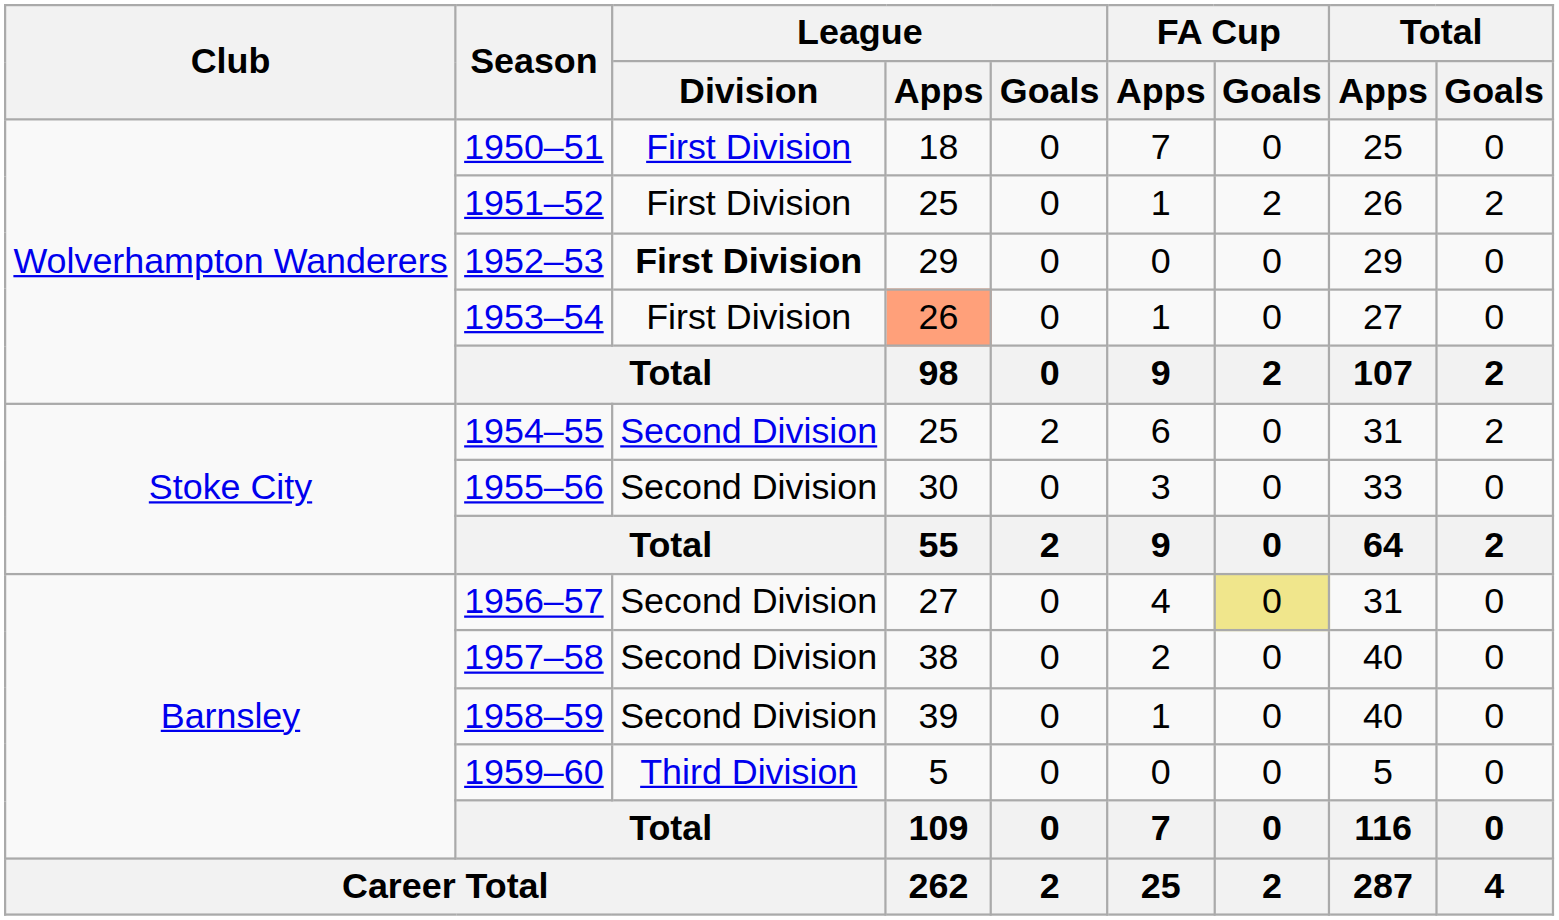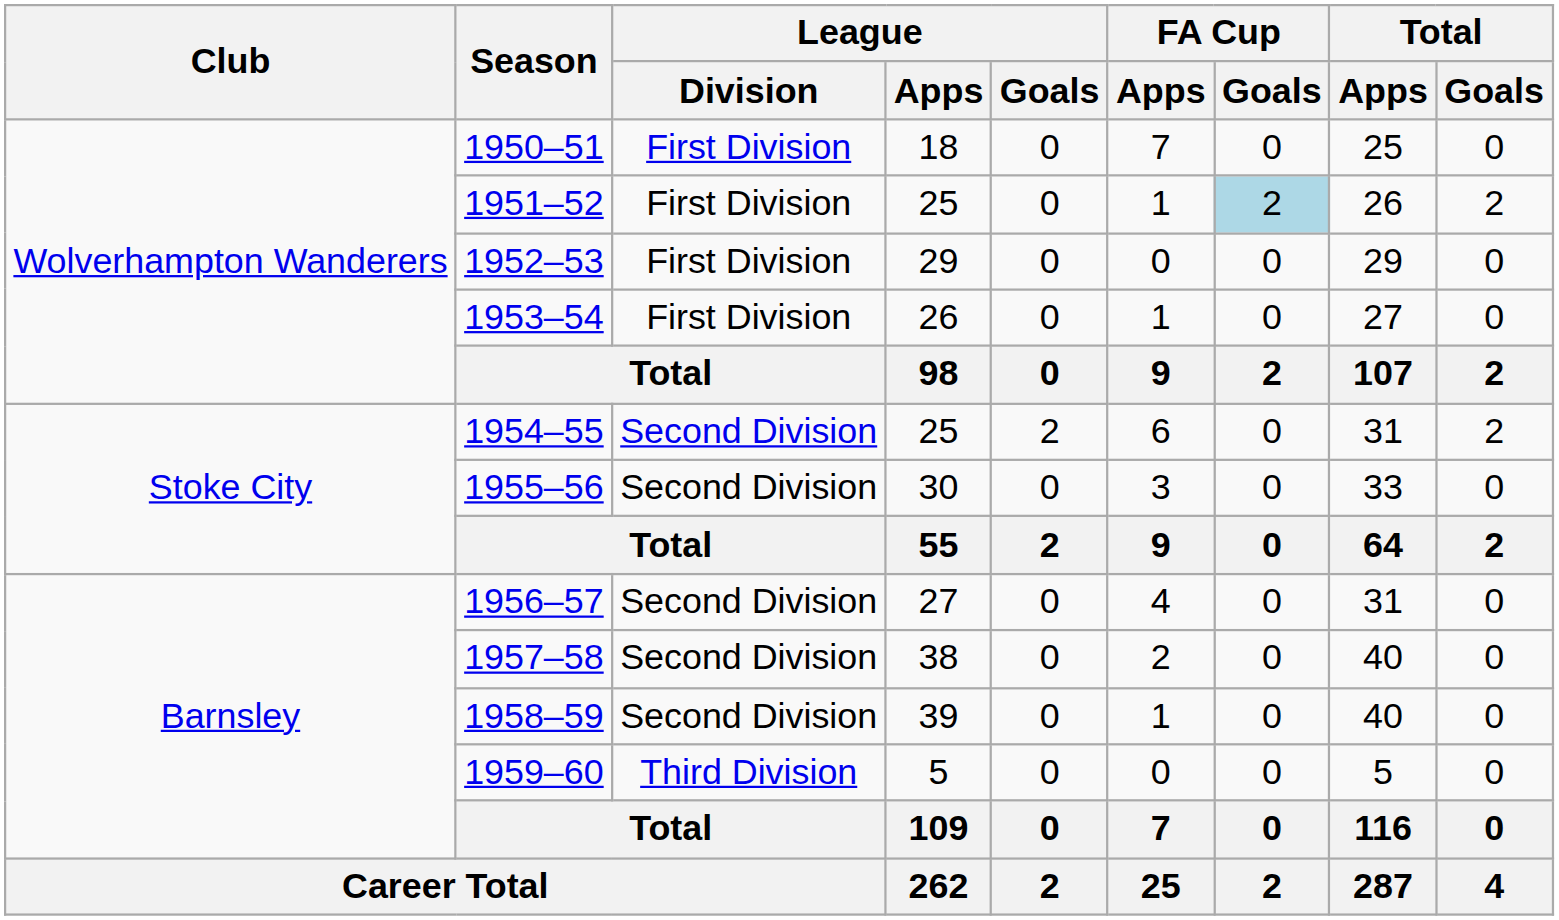(1272, 203) no background -> (1272, 203) lightblue background
(749, 260) bold -> (749, 260) normal
(939, 317) lightsalmon background -> (939, 317) no background
(1272, 601) khaki background -> (1272, 601) no background
